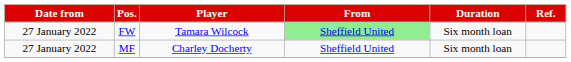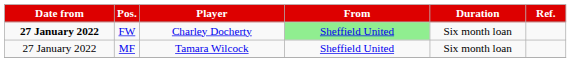(59, 31) normal -> (59, 31) bold
(212, 31) Tamara Wilcock -> (212, 31) Charley Docherty
(212, 48) Charley Docherty -> (212, 48) Tamara Wilcock
